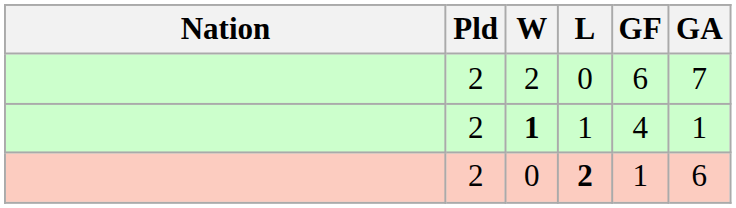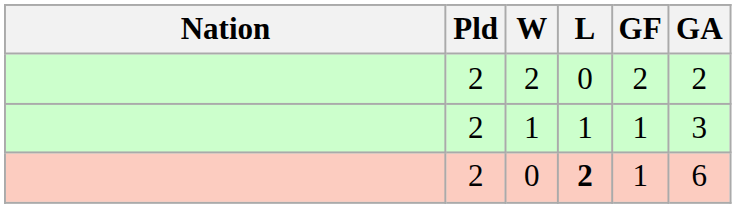(640, 78) 6 -> (640, 78) 2
(699, 78) 7 -> (699, 78) 2
(532, 127) bold -> (532, 127) normal
(640, 127) 4 -> (640, 127) 1
(699, 127) 1 -> (699, 127) 3
